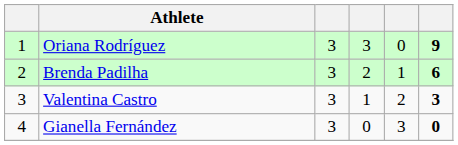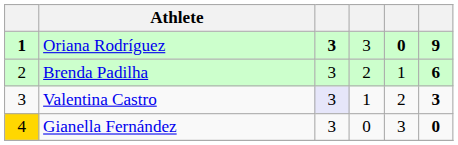(22, 45) normal -> (22, 45) bold
(332, 45) normal -> (332, 45) bold
(401, 45) normal -> (401, 45) bold
(332, 99) no background -> (332, 99) lavender background
(22, 126) no background -> (22, 126) gold background
